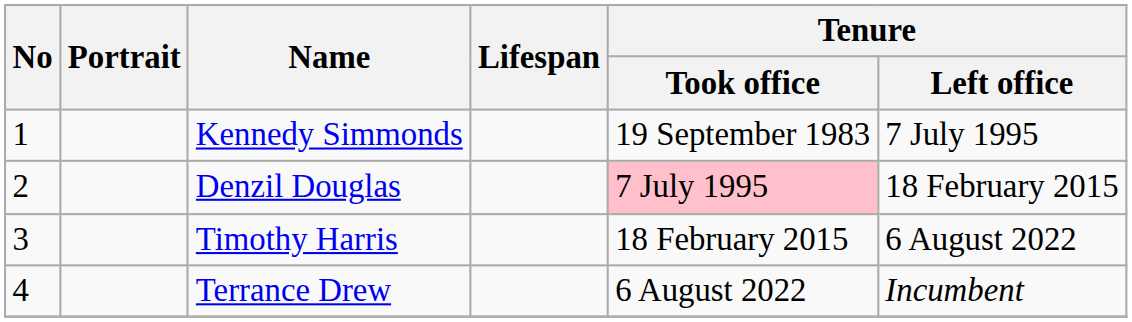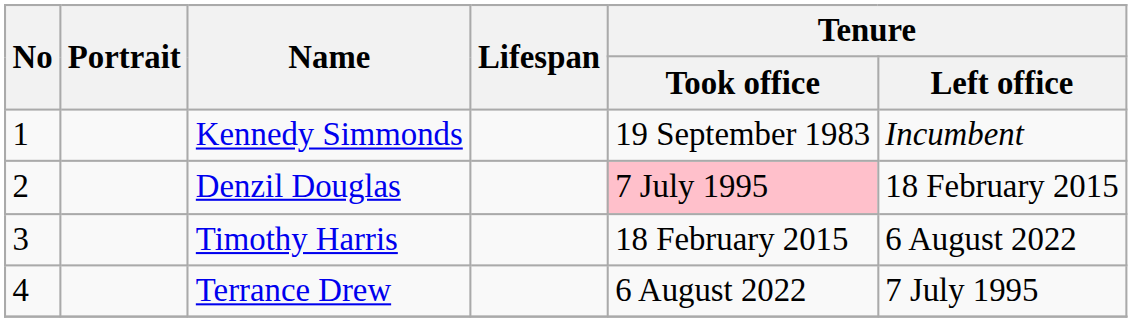(962, 134) 7 July 1995 -> (955, 134) Incumbent
(955, 290) Incumbent -> (962, 290) 7 July 1995
